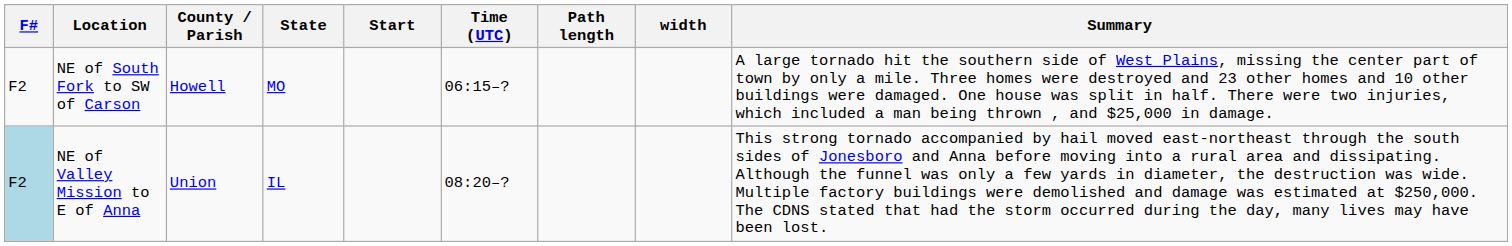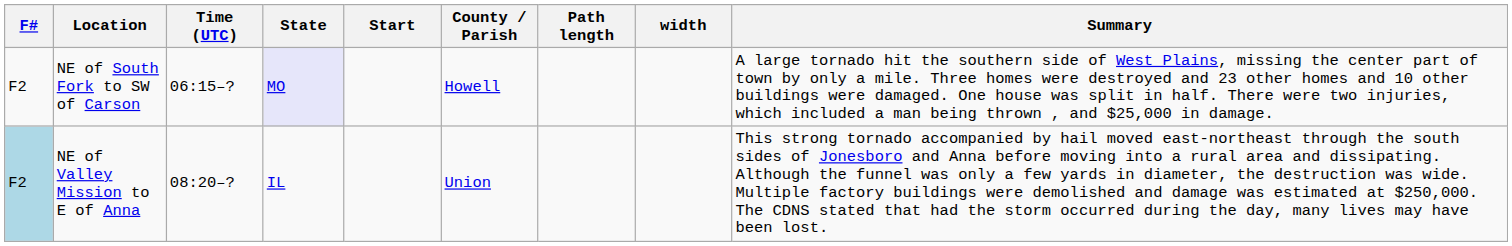columns swapped: (215, 26) <-> (489, 26)
(276, 87) no background -> (276, 87) lavender background
